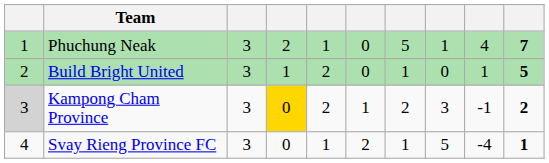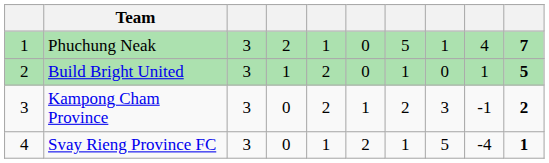(24, 108) lightgrey background -> (24, 108) no background
(286, 108) gold background -> (286, 108) no background
